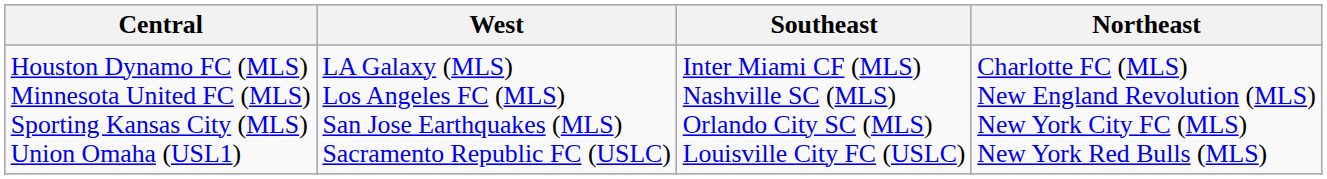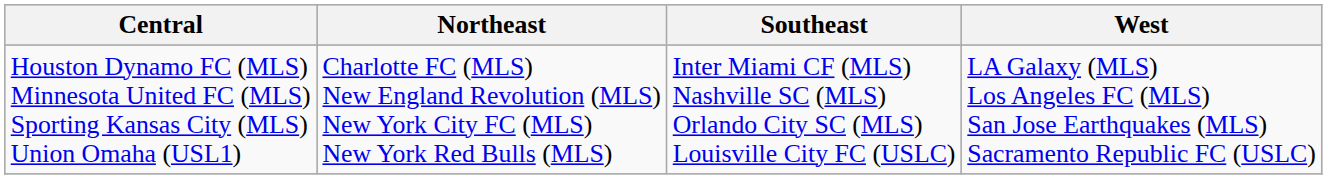columns swapped: (1147, 24) <-> (497, 24)
